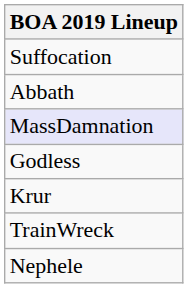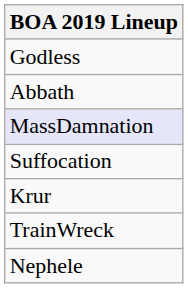(61, 56) Suffocation -> (45, 56) Godless
(45, 160) Godless -> (61, 160) Suffocation
